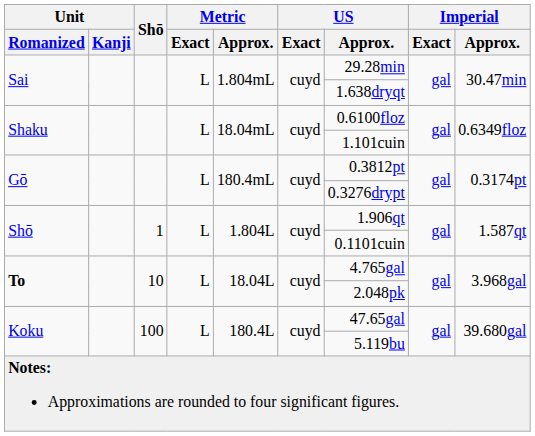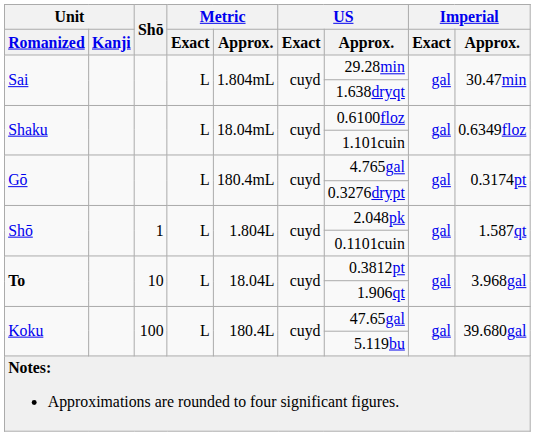(377, 167) 0.3812pt -> (377, 167) 4.765gal
(381, 218) 1.906qt -> (379, 218) 2.048pk
(377, 268) 4.765gal -> (377, 268) 0.3812pt
(379, 293) 2.048pk -> (381, 293) 1.906qt
